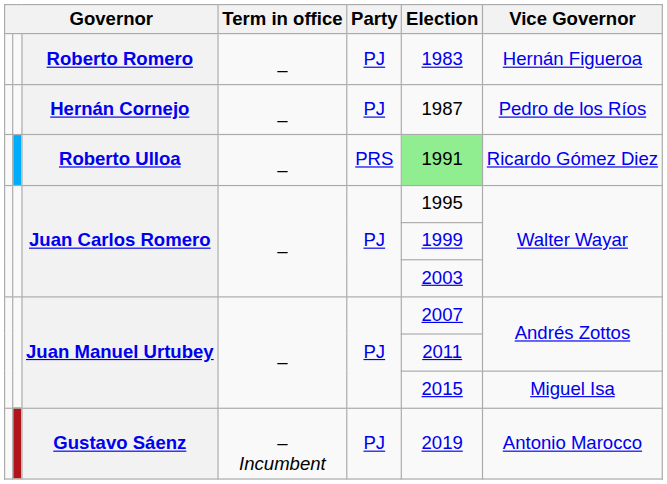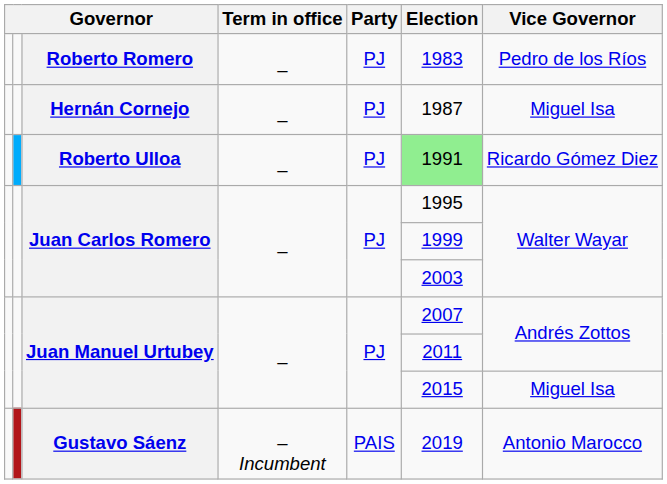(572, 59) Hernán Figueroa -> (572, 59) Pedro de los Ríos
(572, 109) Pedro de los Ríos -> (572, 109) Miguel Isa
(374, 159) PRS -> (374, 159) PJ
(374, 443) PJ -> (374, 443) PAIS
